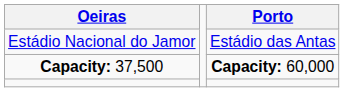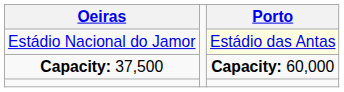(273, 41) no background -> (273, 41) lightyellow background
